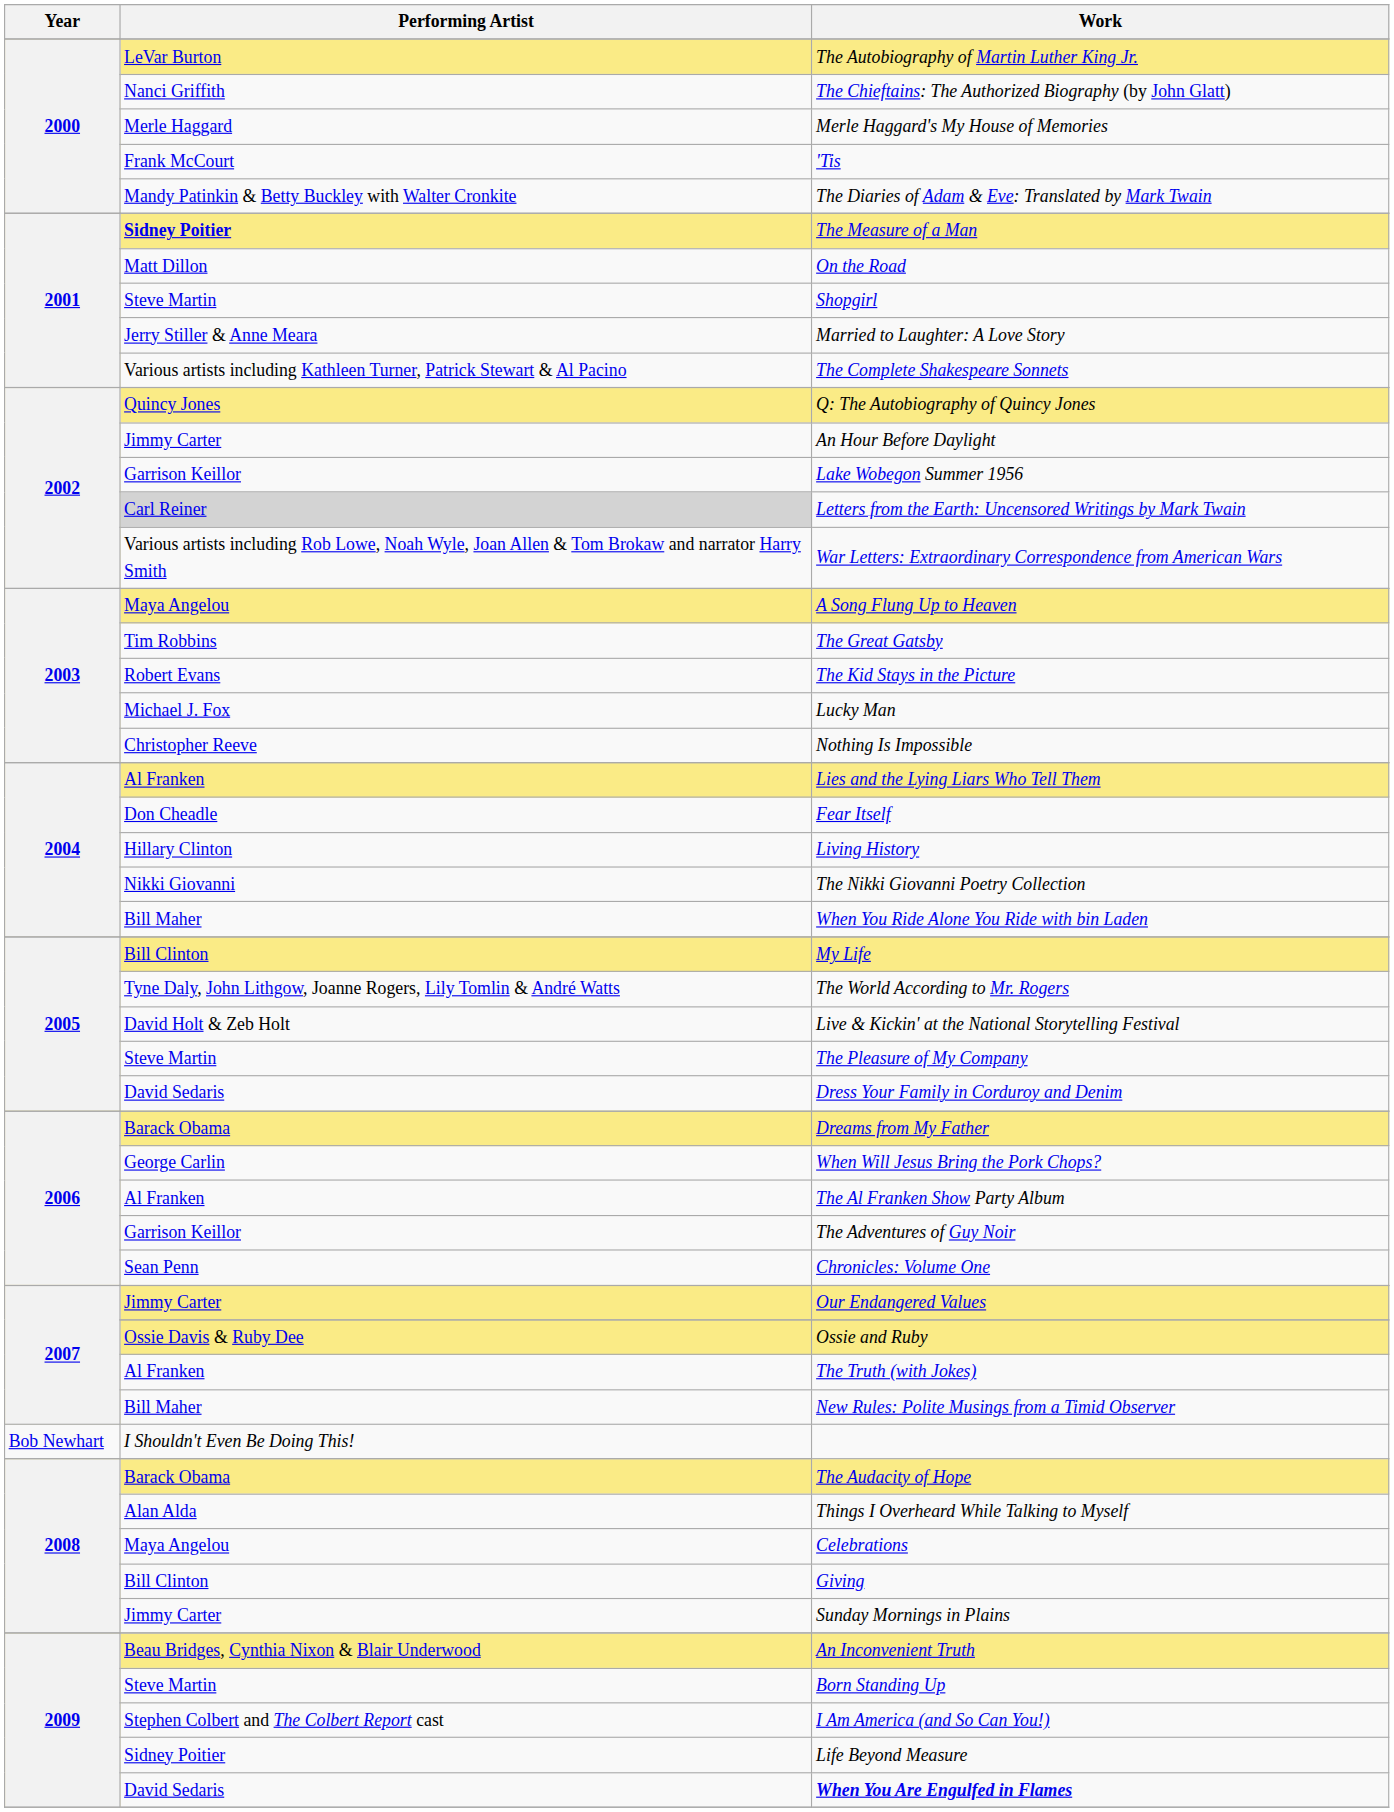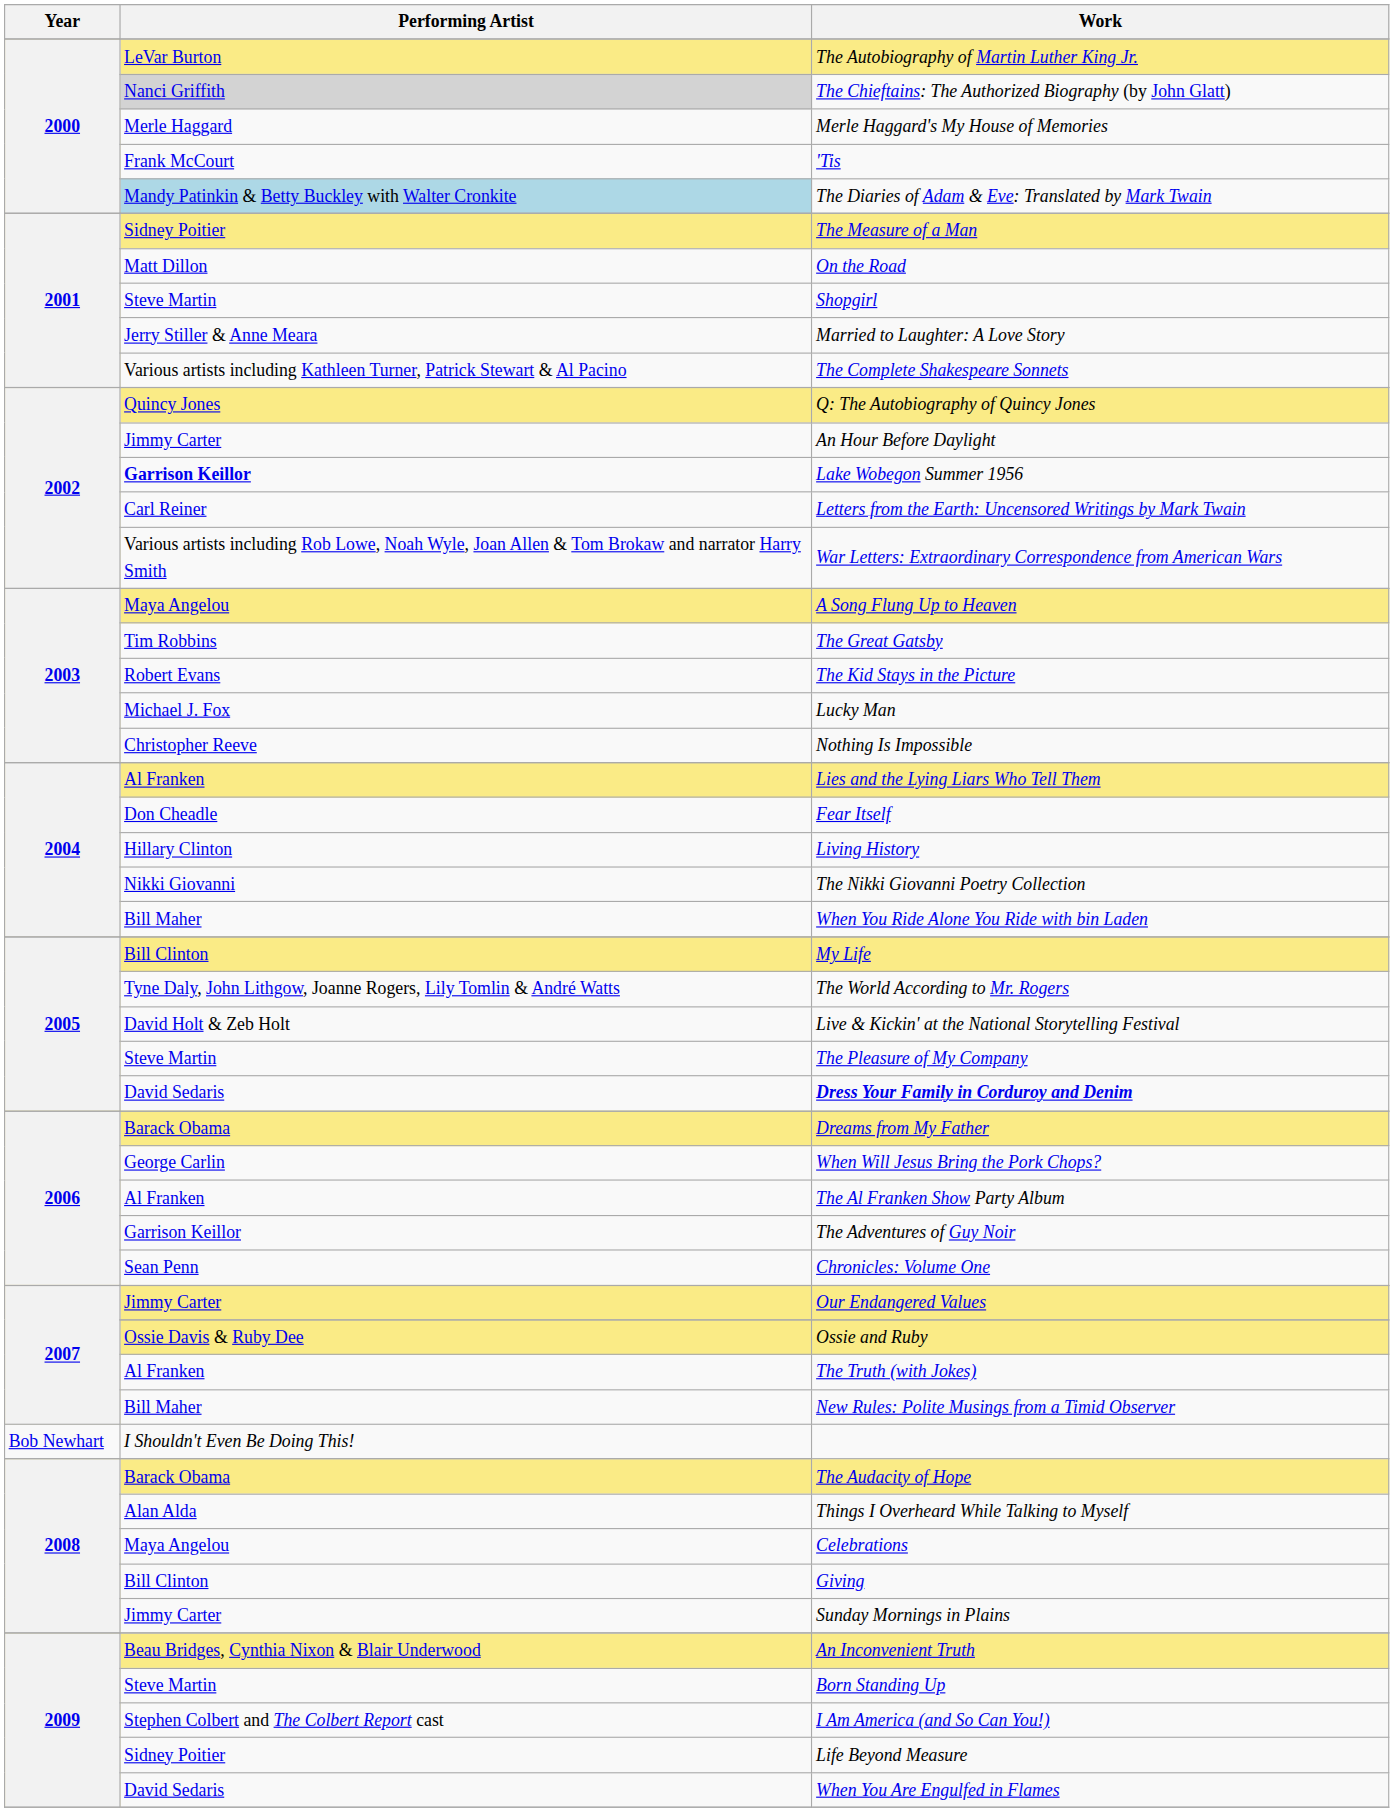(174, 91) no background -> (174, 91) lightgrey background
(320, 196) no background -> (320, 196) lightblue background
(178, 230) bold -> (175, 230) normal
(183, 474) normal -> (187, 474) bold
(165, 509) lightgrey background -> (165, 509) no background
(969, 1093) normal -> (974, 1093) bold
(944, 1789) bold -> (938, 1789) normal
